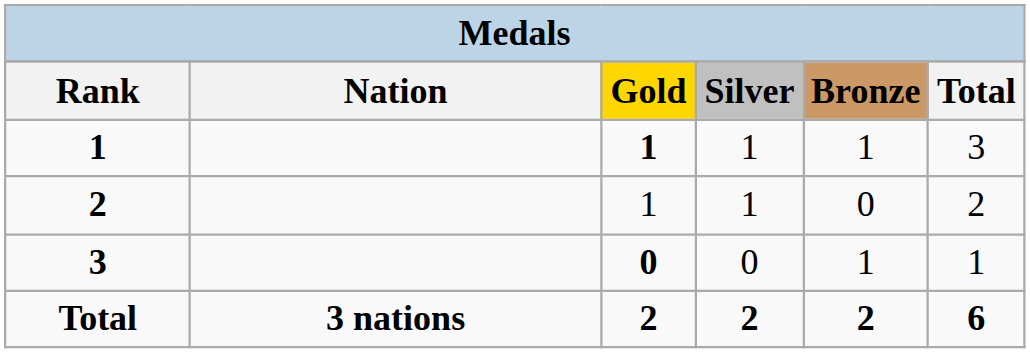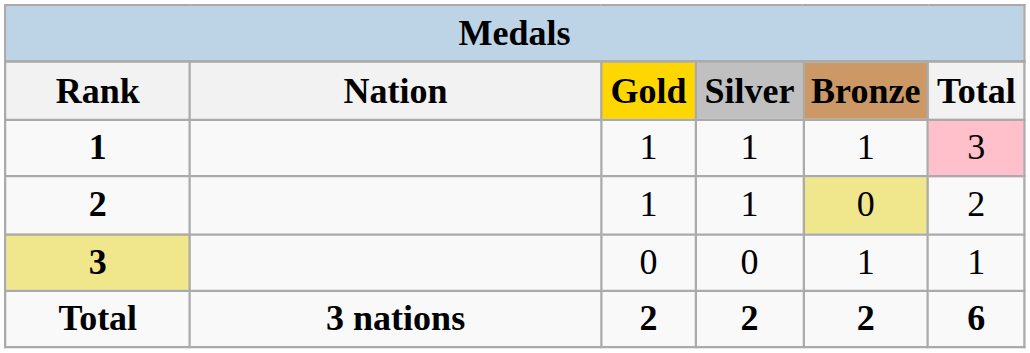(648, 147) bold -> (648, 147) normal
(976, 147) no background -> (976, 147) pink background
(866, 204) no background -> (866, 204) khaki background
(98, 261) no background -> (98, 261) khaki background
(648, 261) bold -> (648, 261) normal
